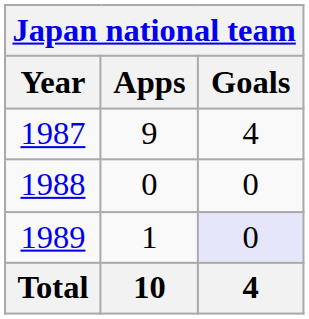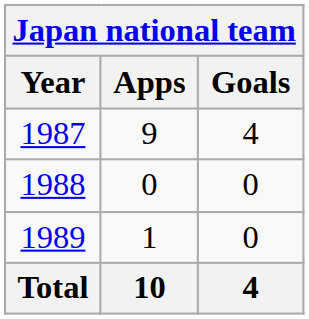(251, 236) lavender background -> (251, 236) no background
